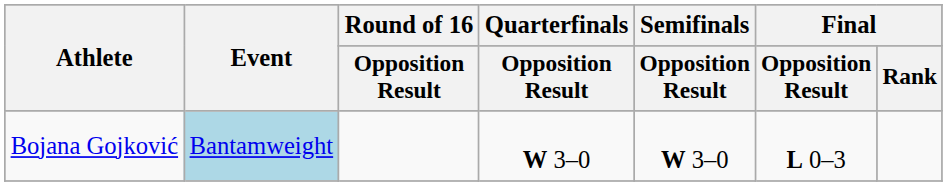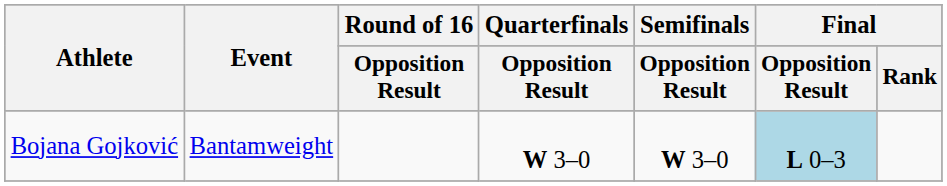(261, 146) lightblue background -> (261, 146) no background
(816, 160) no background -> (816, 160) lightblue background
